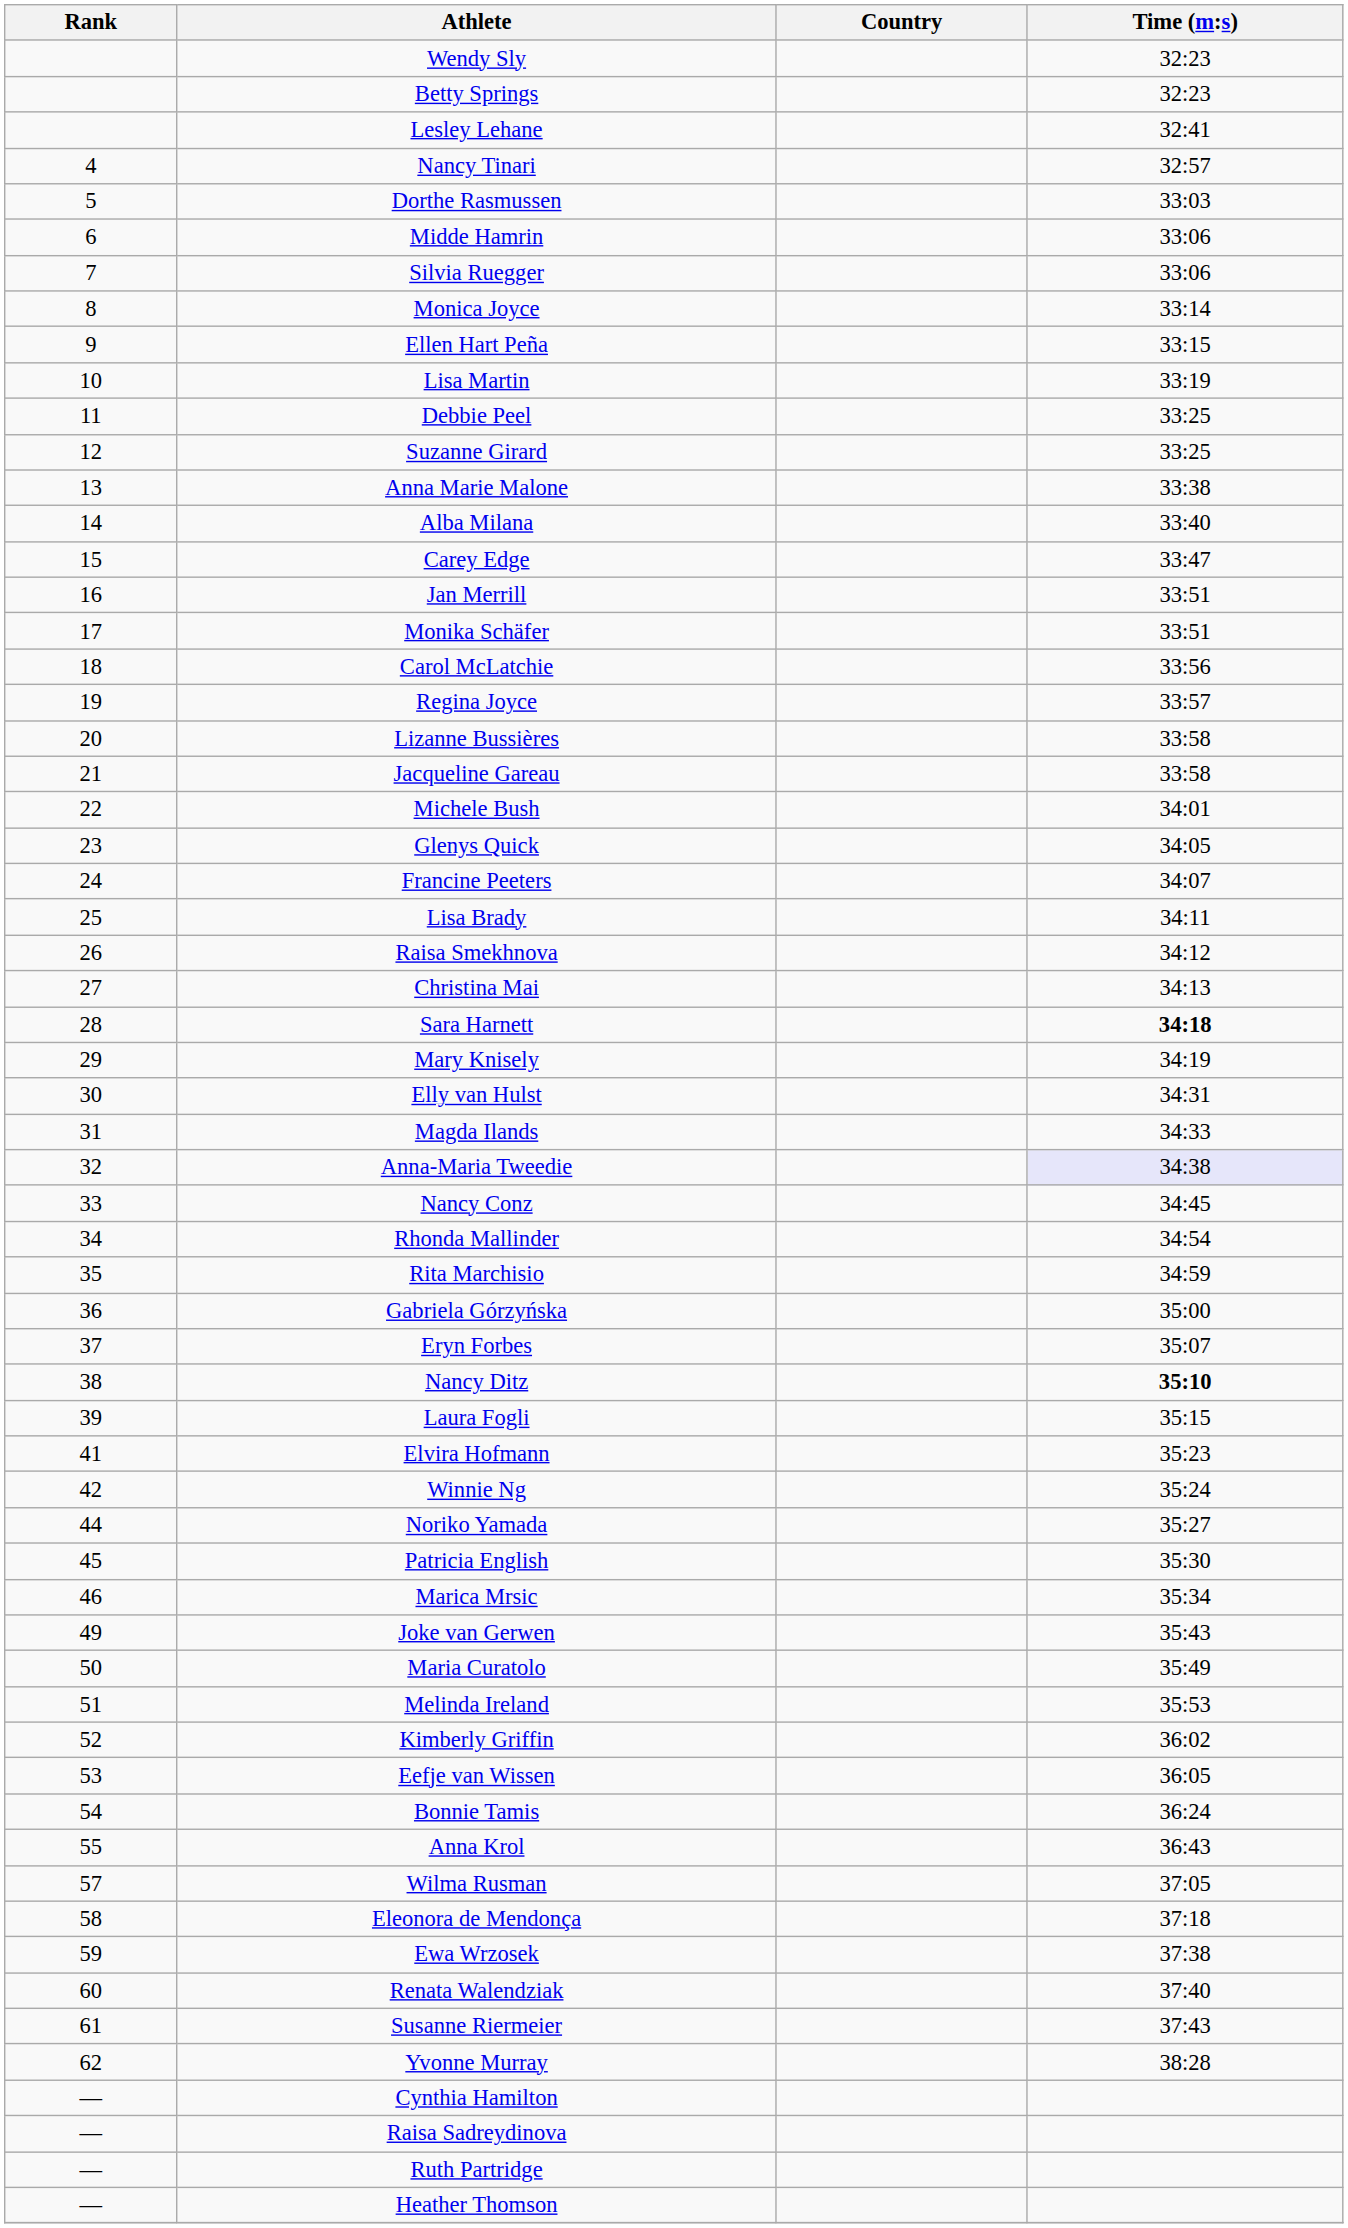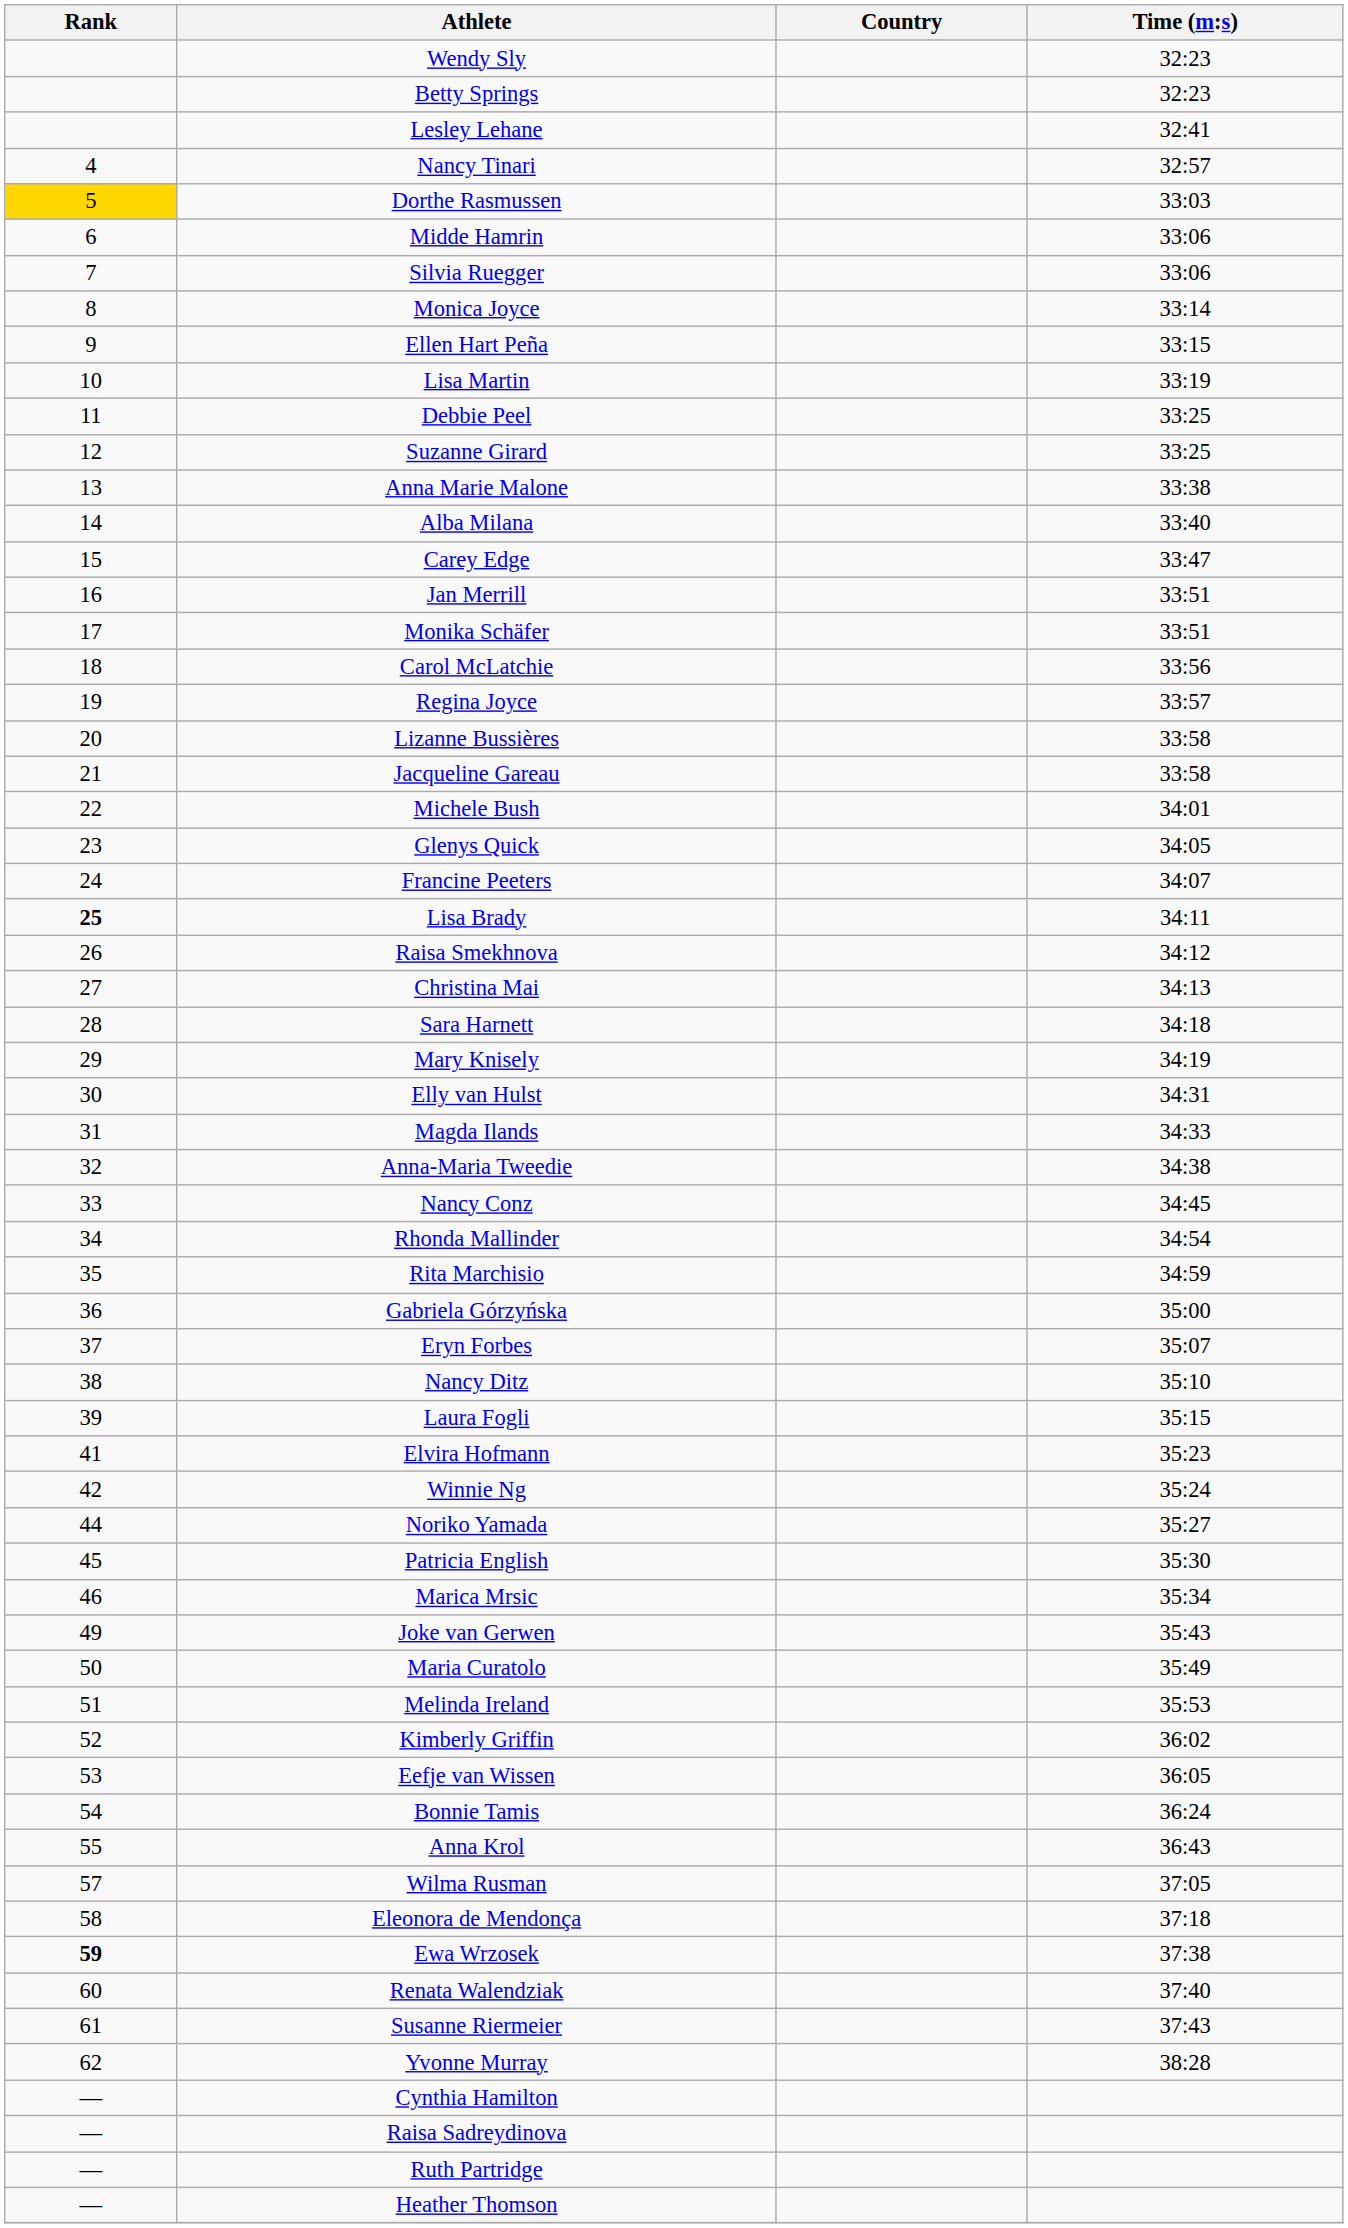(91, 201) no background -> (91, 201) gold background
(91, 916) normal -> (91, 916) bold
(1185, 1024) bold -> (1185, 1024) normal
(1185, 1167) lavender background -> (1185, 1167) no background
(1185, 1381) bold -> (1185, 1381) normal
(91, 1954) normal -> (91, 1954) bold
